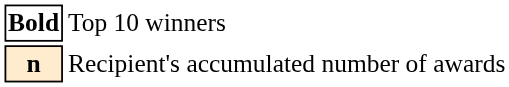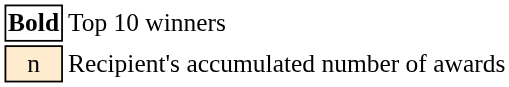(34, 63) bold -> (34, 63) normal
